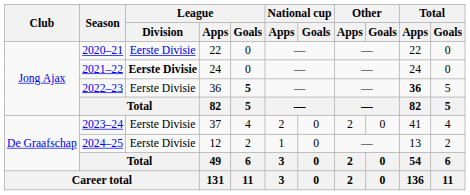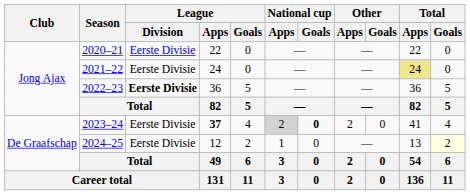(163, 69) bold -> (163, 69) normal
(415, 69) no background -> (415, 69) khaki background
(163, 87) normal -> (163, 87) bold
(248, 87) bold -> (248, 87) normal
(415, 87) bold -> (415, 87) normal
(215, 124) normal -> (215, 124) bold
(281, 124) no background -> (281, 124) lightgrey background
(316, 124) normal -> (316, 124) bold
(448, 143) no background -> (448, 143) lightyellow background
